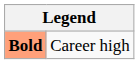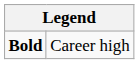(25, 44) lightsalmon background -> (25, 44) no background
